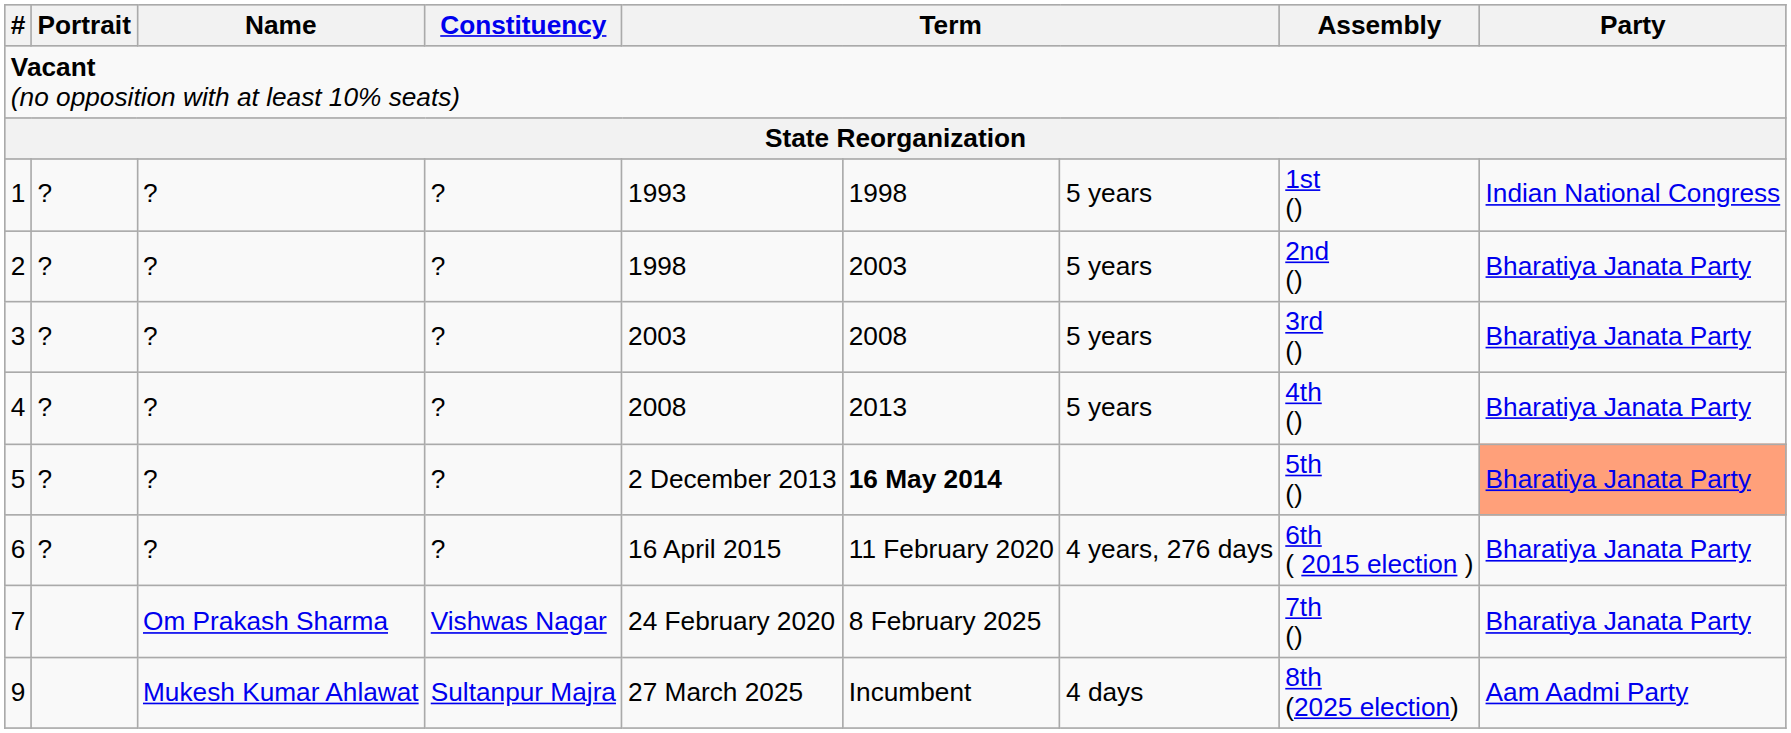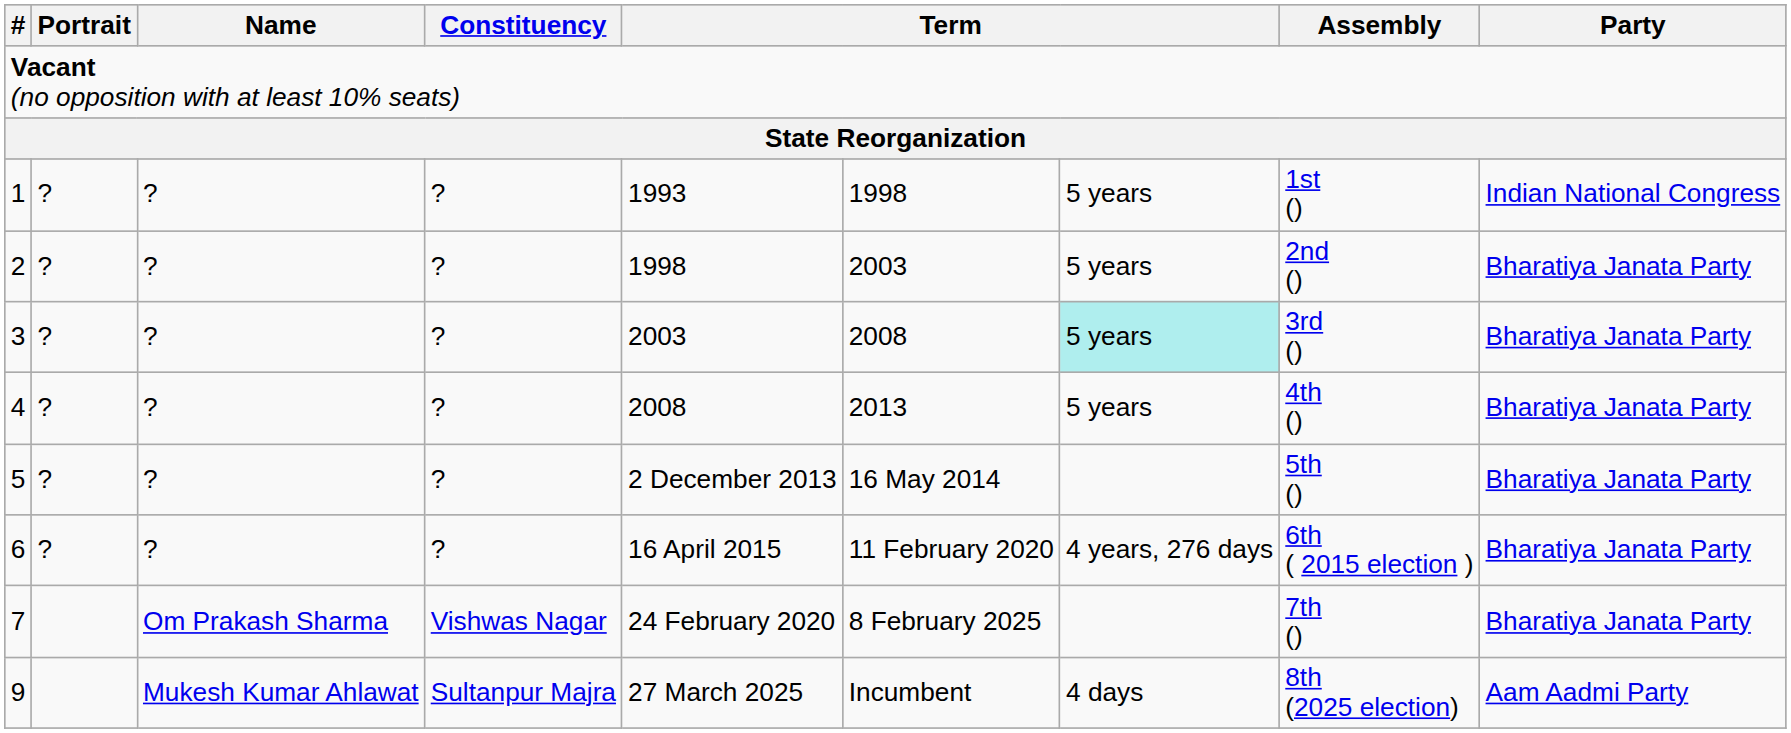(1109, 336) no background -> (1109, 336) paleturquoise background
(925, 478) bold -> (925, 478) normal
(1618, 478) lightsalmon background -> (1618, 478) no background
